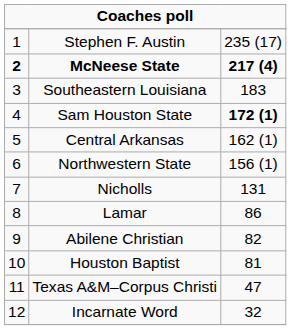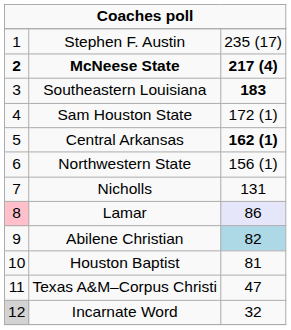(253, 90) normal -> (253, 90) bold
(253, 115) bold -> (253, 115) normal
(253, 139) normal -> (253, 139) bold
(17, 213) no background -> (17, 213) pink background
(253, 213) no background -> (253, 213) lavender background
(253, 238) no background -> (253, 238) lightblue background
(17, 312) no background -> (17, 312) lightgrey background
